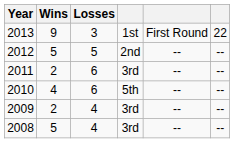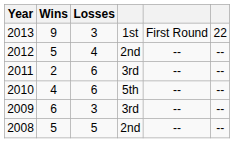(94, 52) 5 -> (94, 52) 4
(54, 109) 2 -> (54, 109) 6
(94, 109) 4 -> (94, 109) 3
(94, 128) 4 -> (94, 128) 5
(130, 128) 3rd -> (130, 128) 2nd
